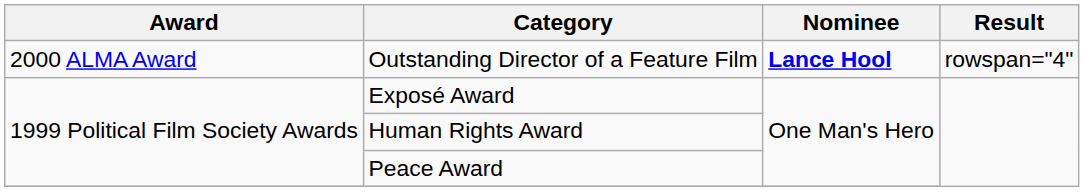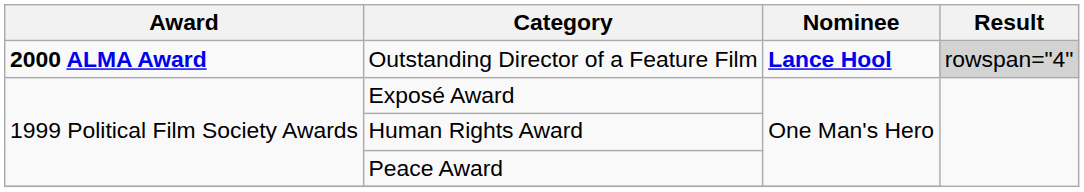(103, 58) normal -> (108, 58) bold
(1009, 58) no background -> (1009, 58) lightgrey background
